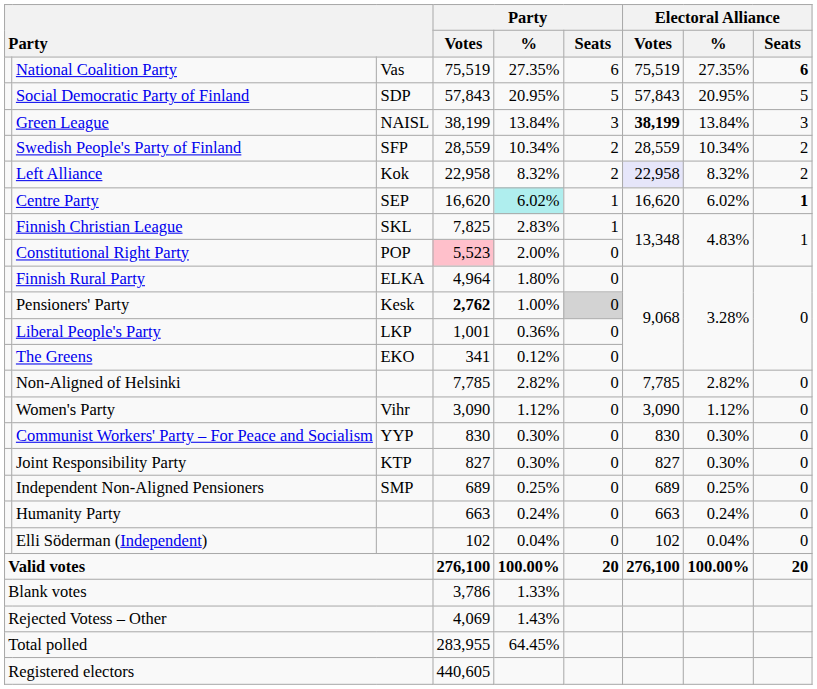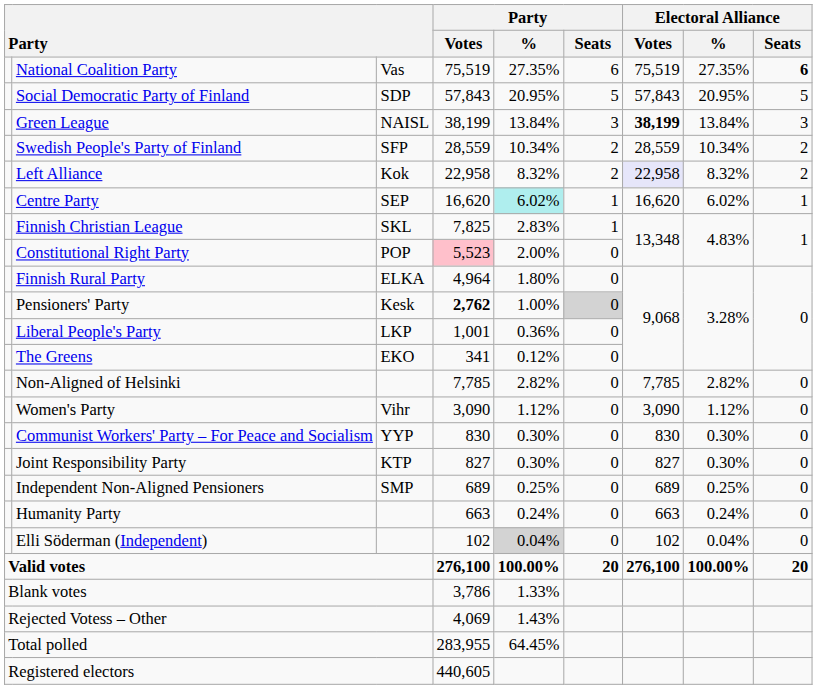(804, 200) bold -> (804, 200) normal
(538, 540) no background -> (538, 540) lightgrey background
